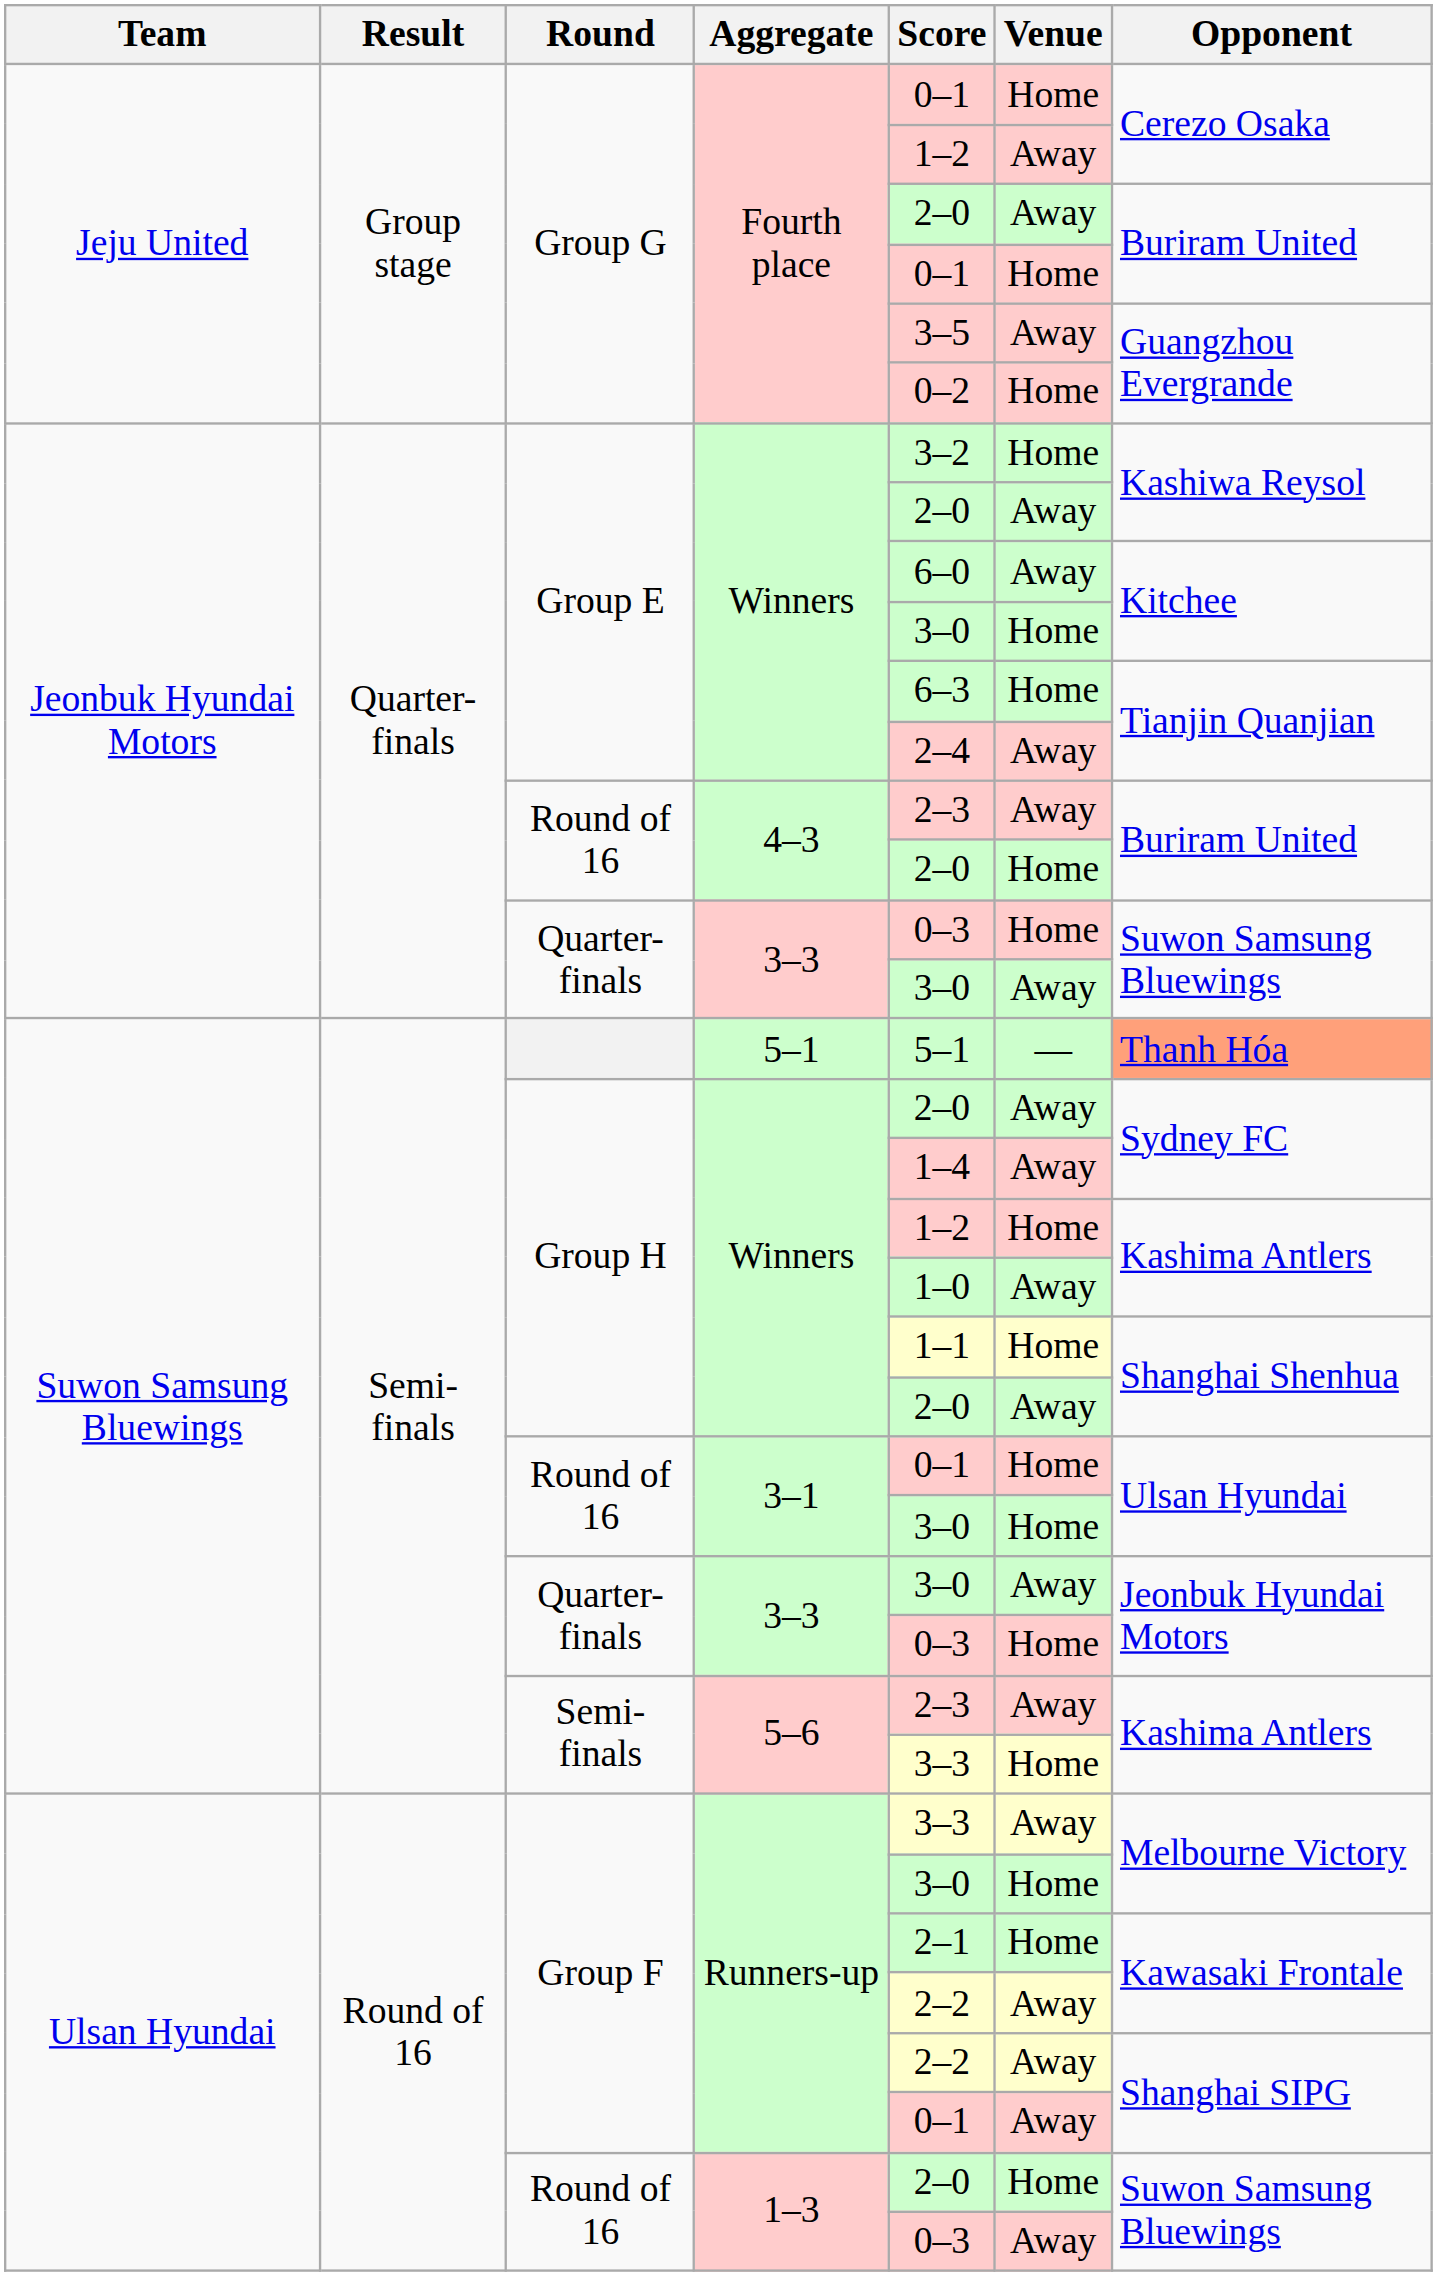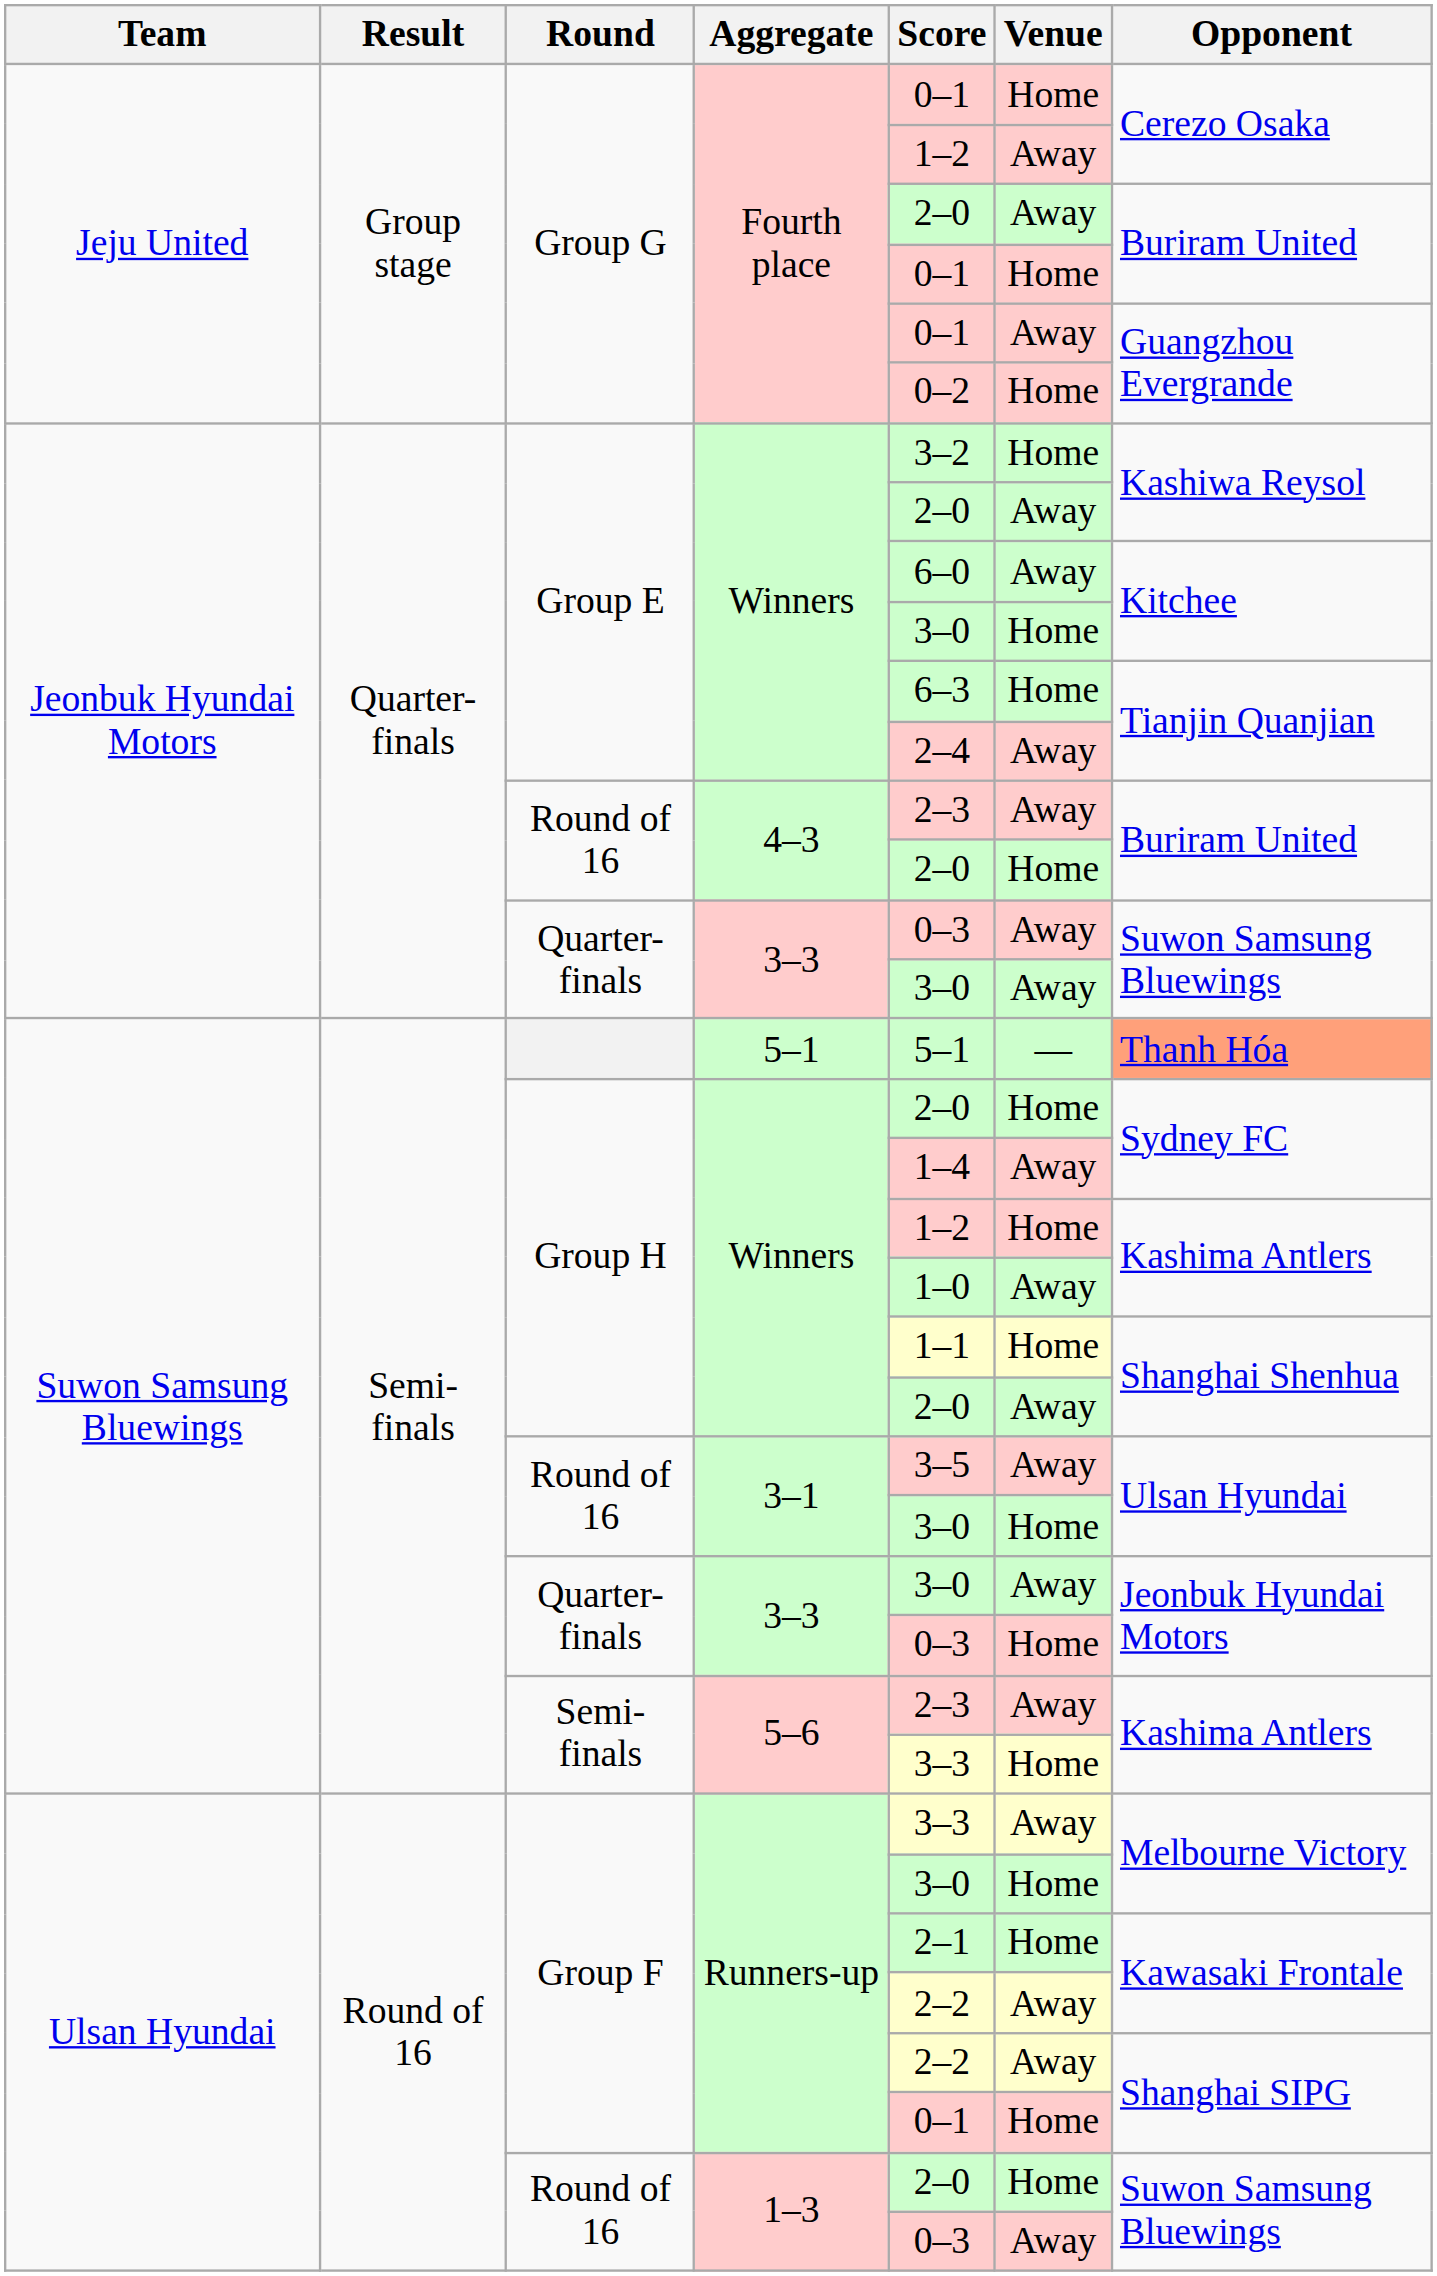(942, 332) 3–5 -> (942, 332) 0–1
(1053, 928) Home -> (1053, 928) Away
(1053, 1107) Away -> (1053, 1107) Home
(942, 1465) 0–1 -> (942, 1465) 3–5
(1053, 1465) Home -> (1053, 1465) Away
(1053, 2121) Away -> (1053, 2121) Home
